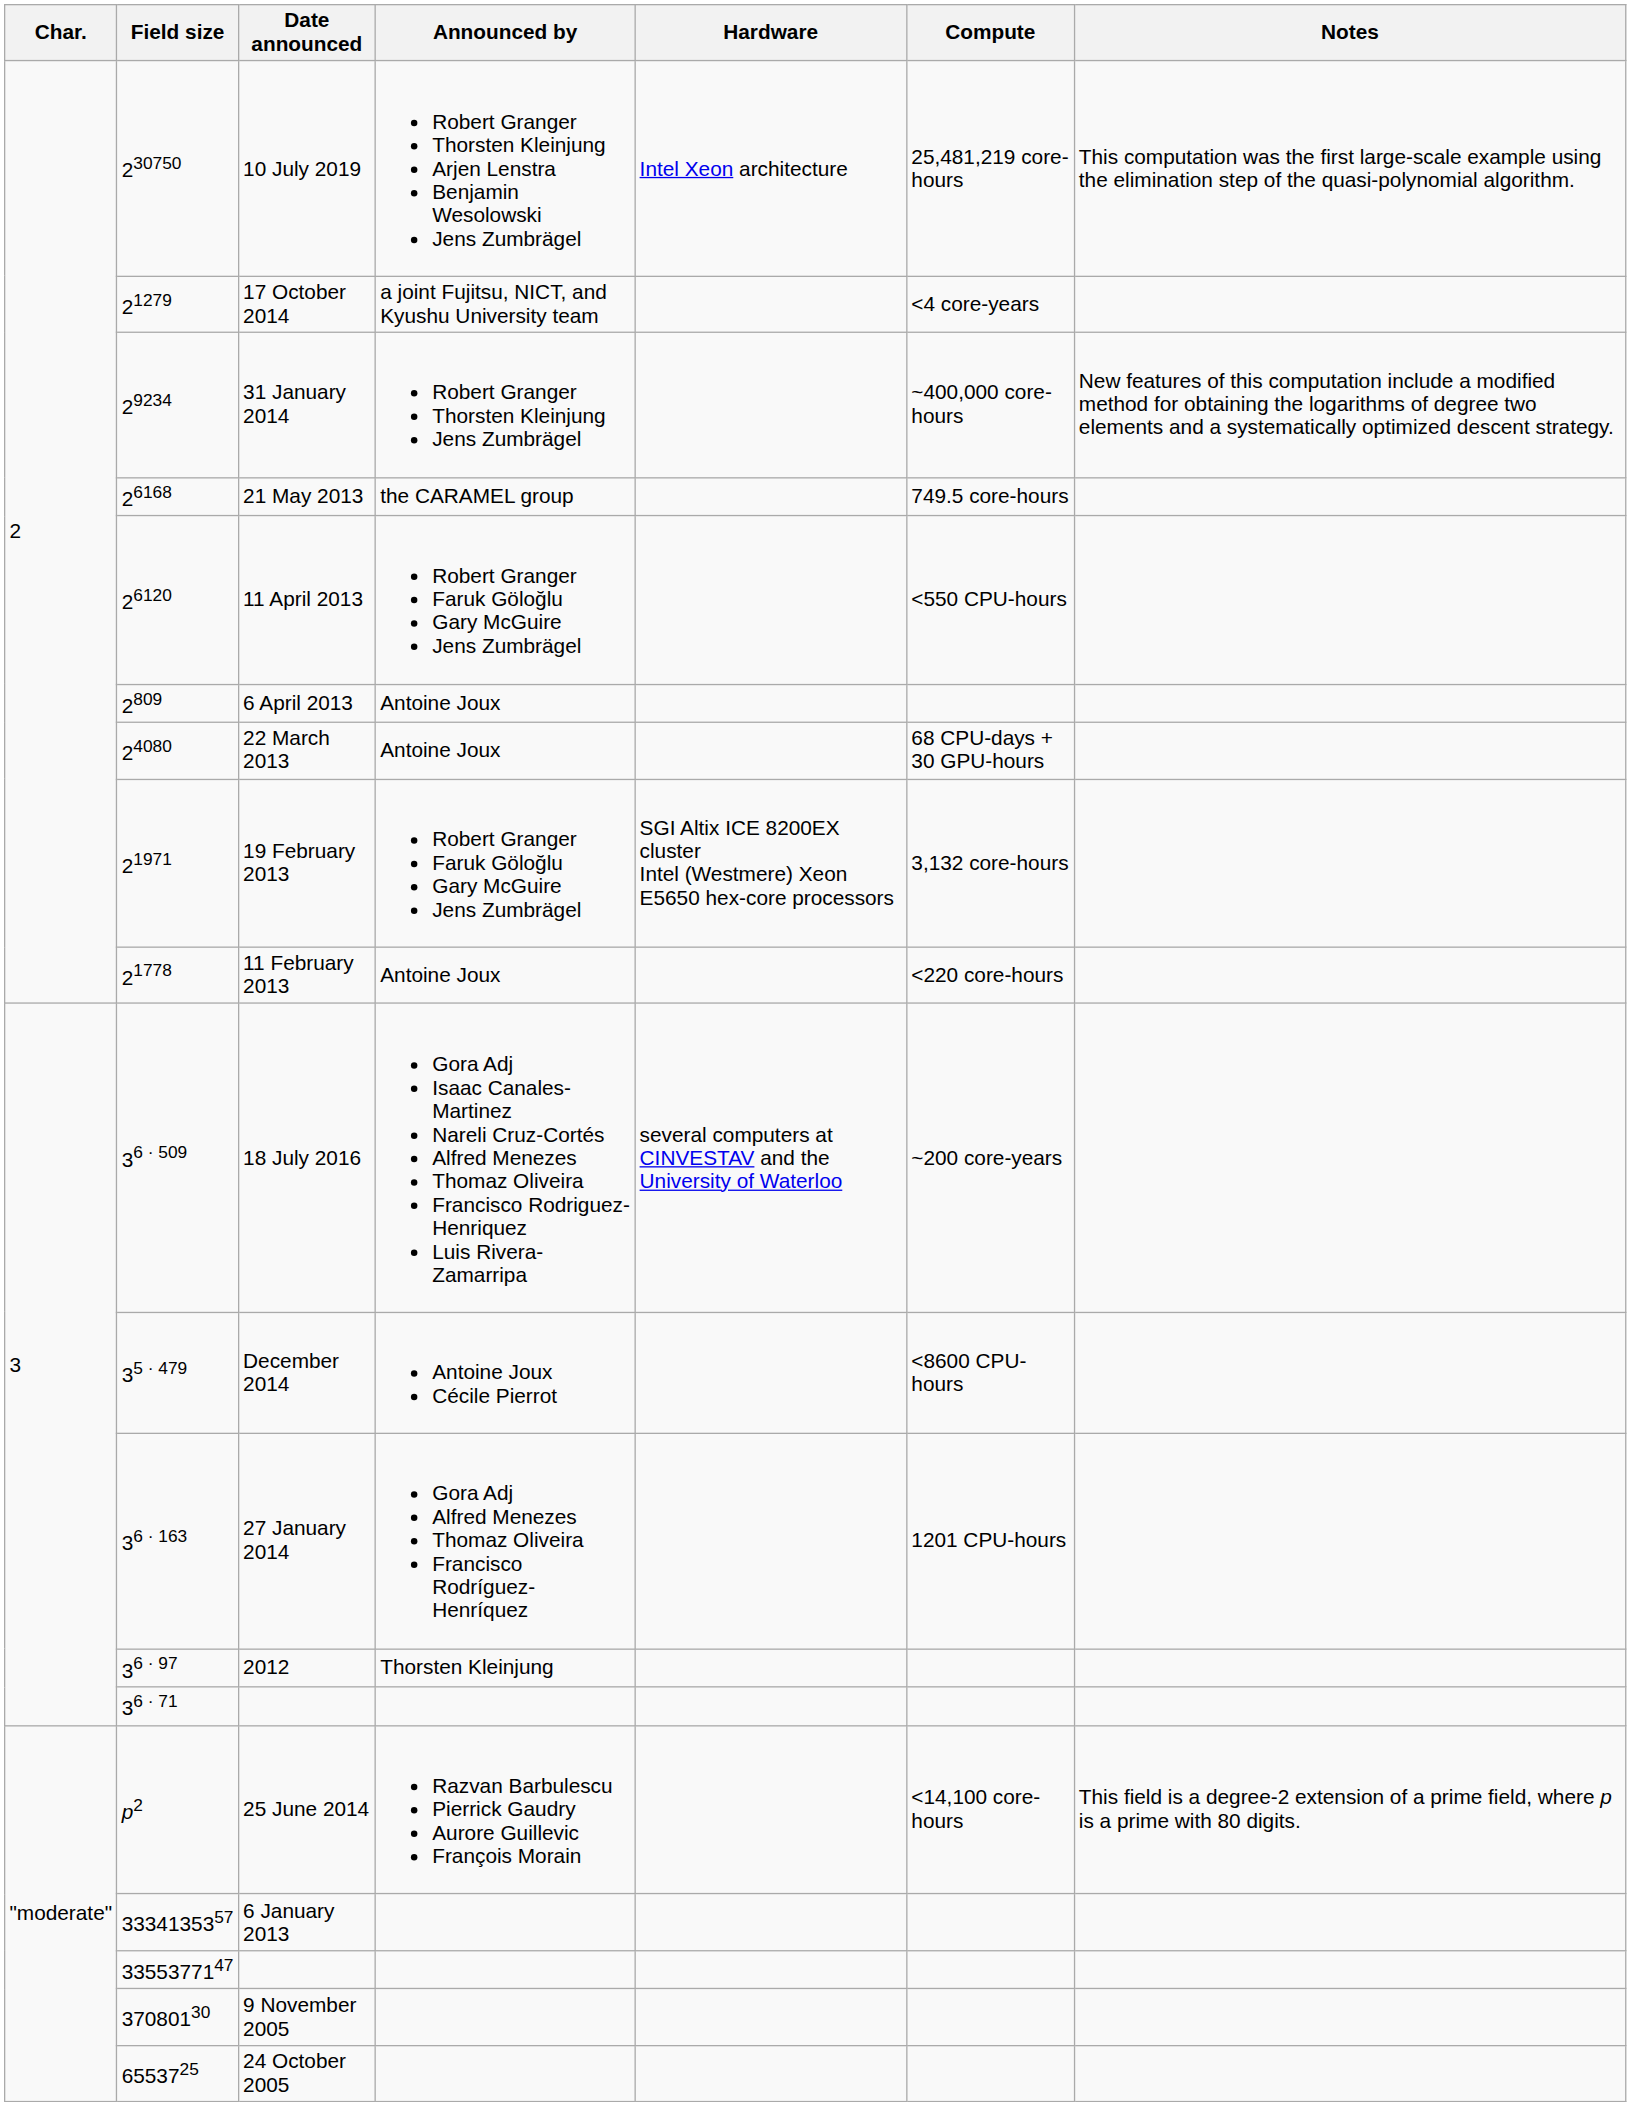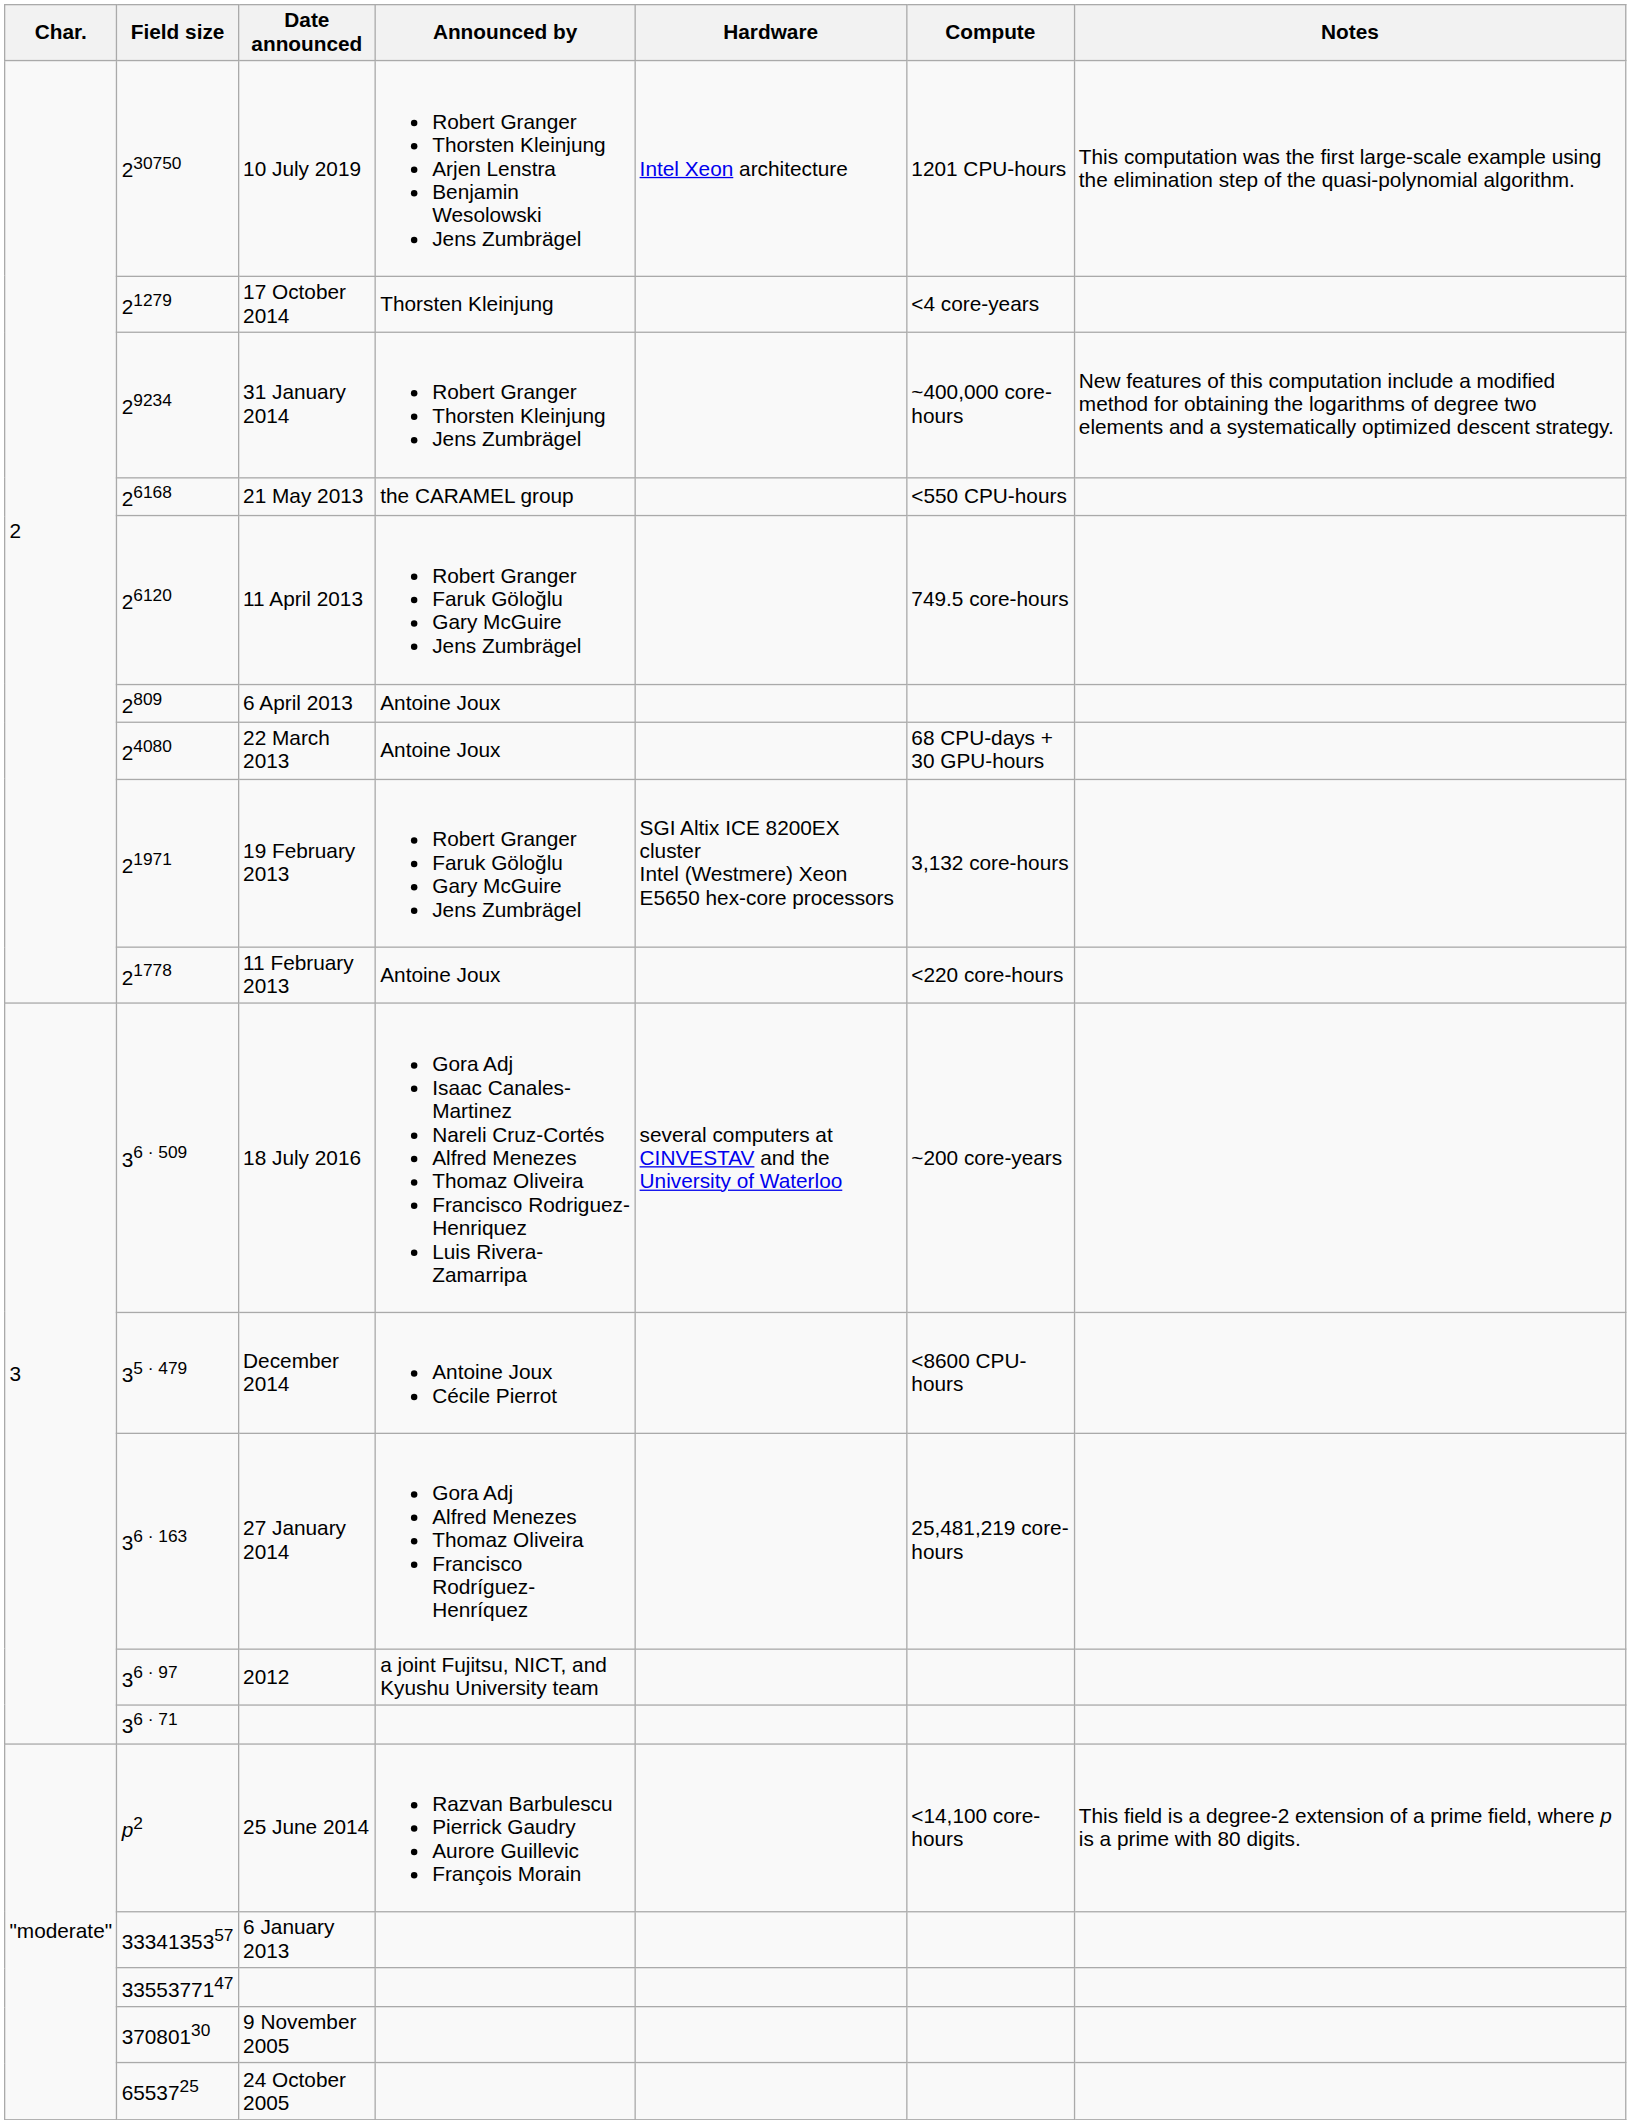(990, 168) 25,481,219 core-hours -> (989, 168) 1201 CPU-hours
(494, 304) a joint Fujitsu, NICT, and Kyushu University team -> (467, 304) Thorsten Kleinjung
(990, 496) 749.5 core-hours -> (989, 496) <550 CPU-hours
(989, 599) <550 CPU-hours -> (990, 599) 749.5 core-hours
(989, 1540) 1201 CPU-hours -> (990, 1540) 25,481,219 core-hours
(467, 1667) Thorsten Kleinjung -> (494, 1676) a joint Fujitsu, NICT, and Kyushu University team
